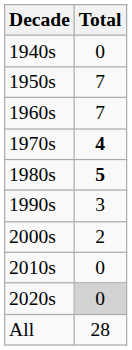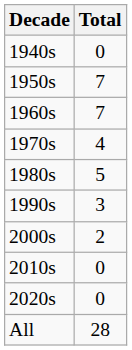(100, 143) bold -> (100, 143) normal
(100, 174) bold -> (100, 174) normal
(100, 298) lightgrey background -> (100, 298) no background
